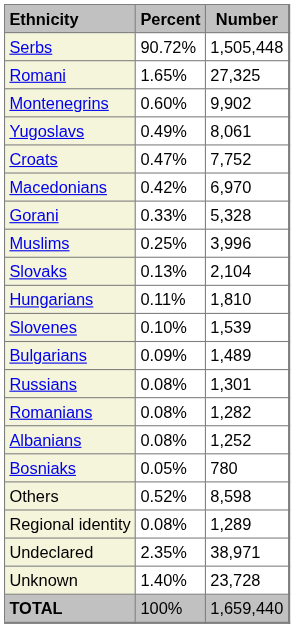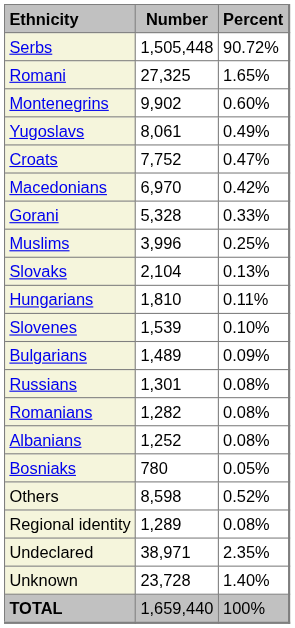columns swapped: (247, 19) <-> (170, 19)
